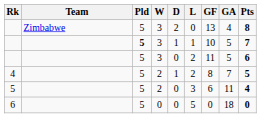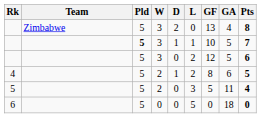(210, 58) 11 -> (210, 58) 12
(229, 74) 7 -> (229, 74) 6
(210, 89) 6 -> (210, 89) 5
